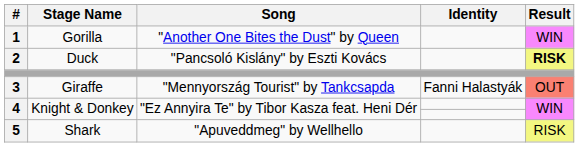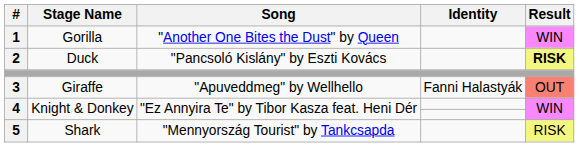(279, 87) "Mennyország Tourist" by Tankcsapda -> (279, 87) "Apuveddmeg" by Wellhello
(279, 130) "Apuveddmeg" by Wellhello -> (279, 130) "Mennyország Tourist" by Tankcsapda
